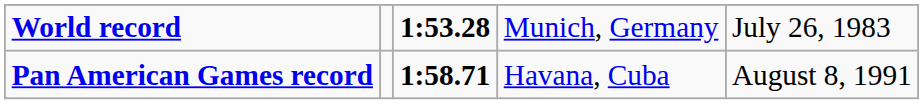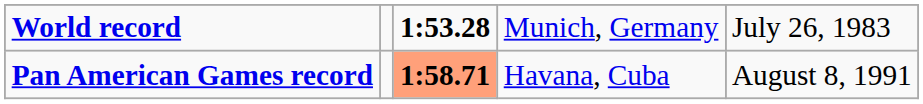(445, 74) no background -> (445, 74) lightsalmon background
